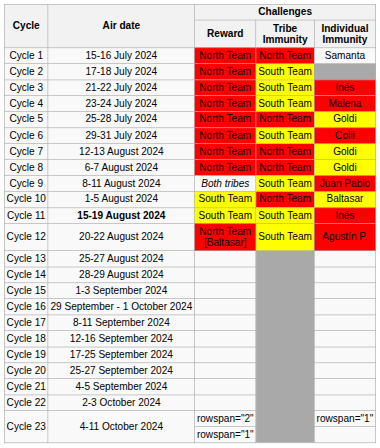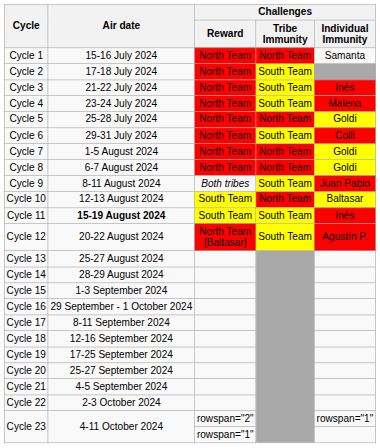(121, 151) 12-13 August 2024 -> (121, 151) 1-5 August 2024
(121, 199) 1-5 August 2024 -> (121, 199) 12-13 August 2024
